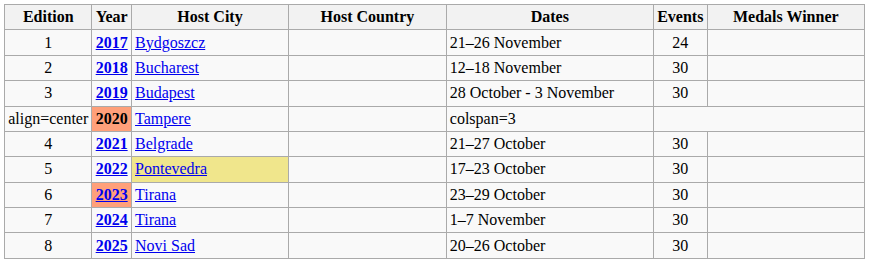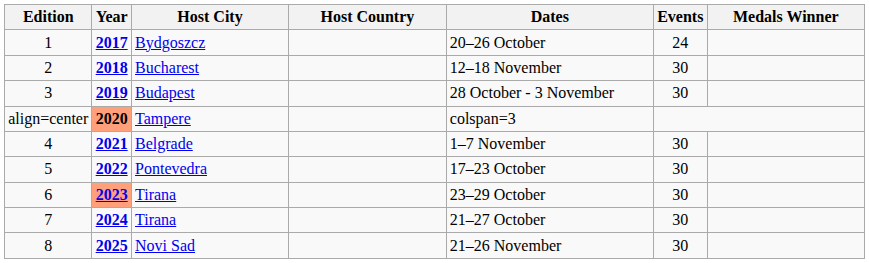(506, 42) 21–26 November -> (498, 42) 20–26 October
(498, 144) 21–27 October -> (498, 144) 1–7 November
(171, 169) khaki background -> (171, 169) no background
(498, 220) 1–7 November -> (498, 220) 21–27 October
(498, 245) 20–26 October -> (506, 245) 21–26 November
